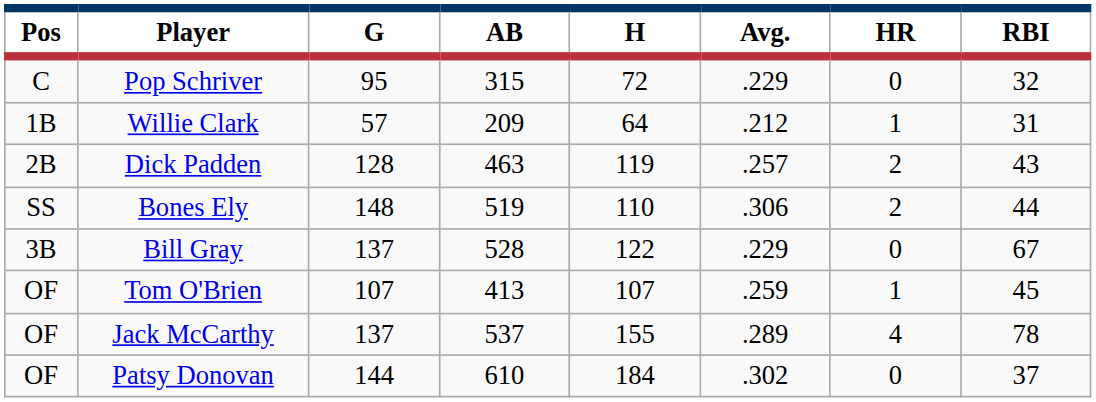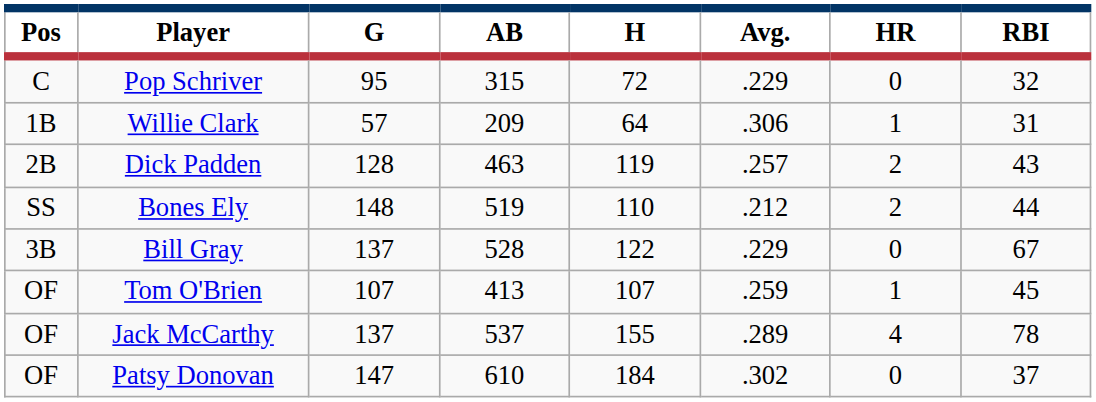(765, 123) .212 -> (765, 123) .306
(765, 207) .306 -> (765, 207) .212
(374, 375) 144 -> (374, 375) 147
